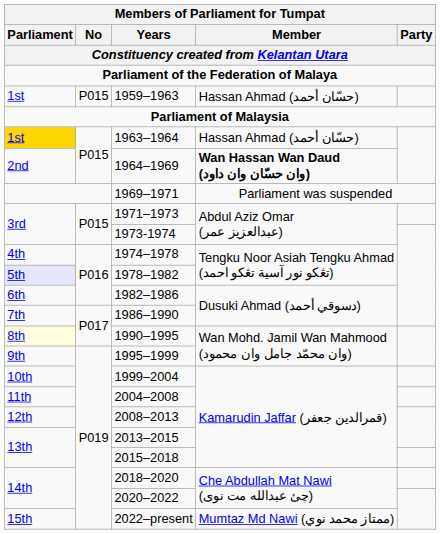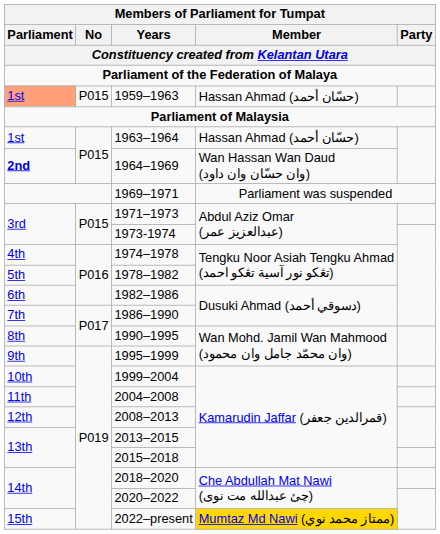(16, 96) no background -> (16, 96) lightsalmon background
(16, 137) gold background -> (16, 137) no background
(18, 165) normal -> (19, 165) bold
(269, 165) bold -> (267, 165) normal
(16, 275) lavender background -> (16, 275) no background
(16, 335) lightyellow background -> (16, 335) no background
(297, 519) no background -> (297, 519) gold background
